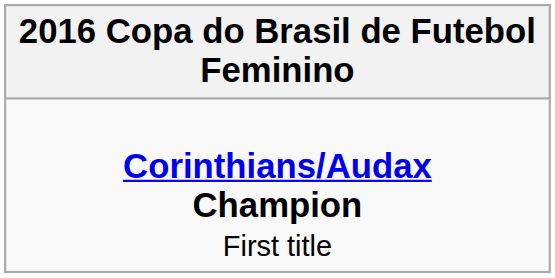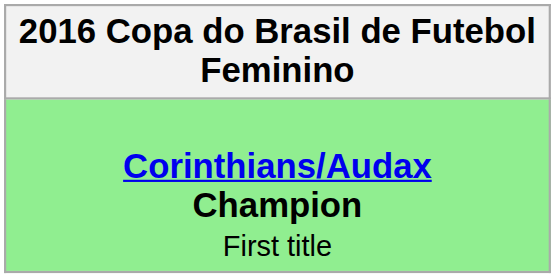(277, 204) no background -> (277, 204) lightgreen background
